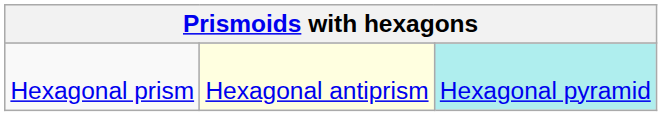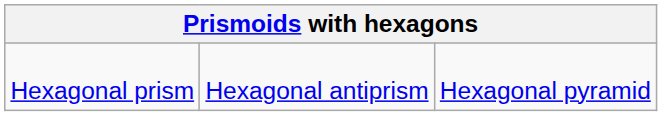(317, 90) lightyellow background -> (317, 90) no background
(545, 90) paleturquoise background -> (545, 90) no background
